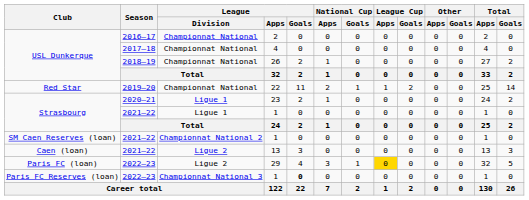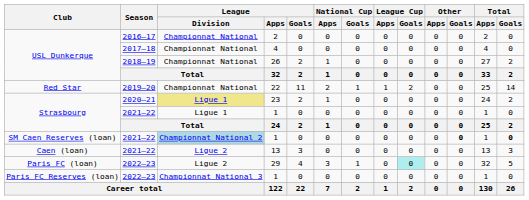(211, 100) no background -> (211, 100) khaki background
(211, 138) no background -> (211, 138) lightblue background
(461, 138) normal -> (461, 138) bold
(511, 138) normal -> (511, 138) bold
(386, 163) gold background -> (386, 163) no background
(411, 163) no background -> (411, 163) paleturquoise background
(300, 176) bold -> (300, 176) normal
